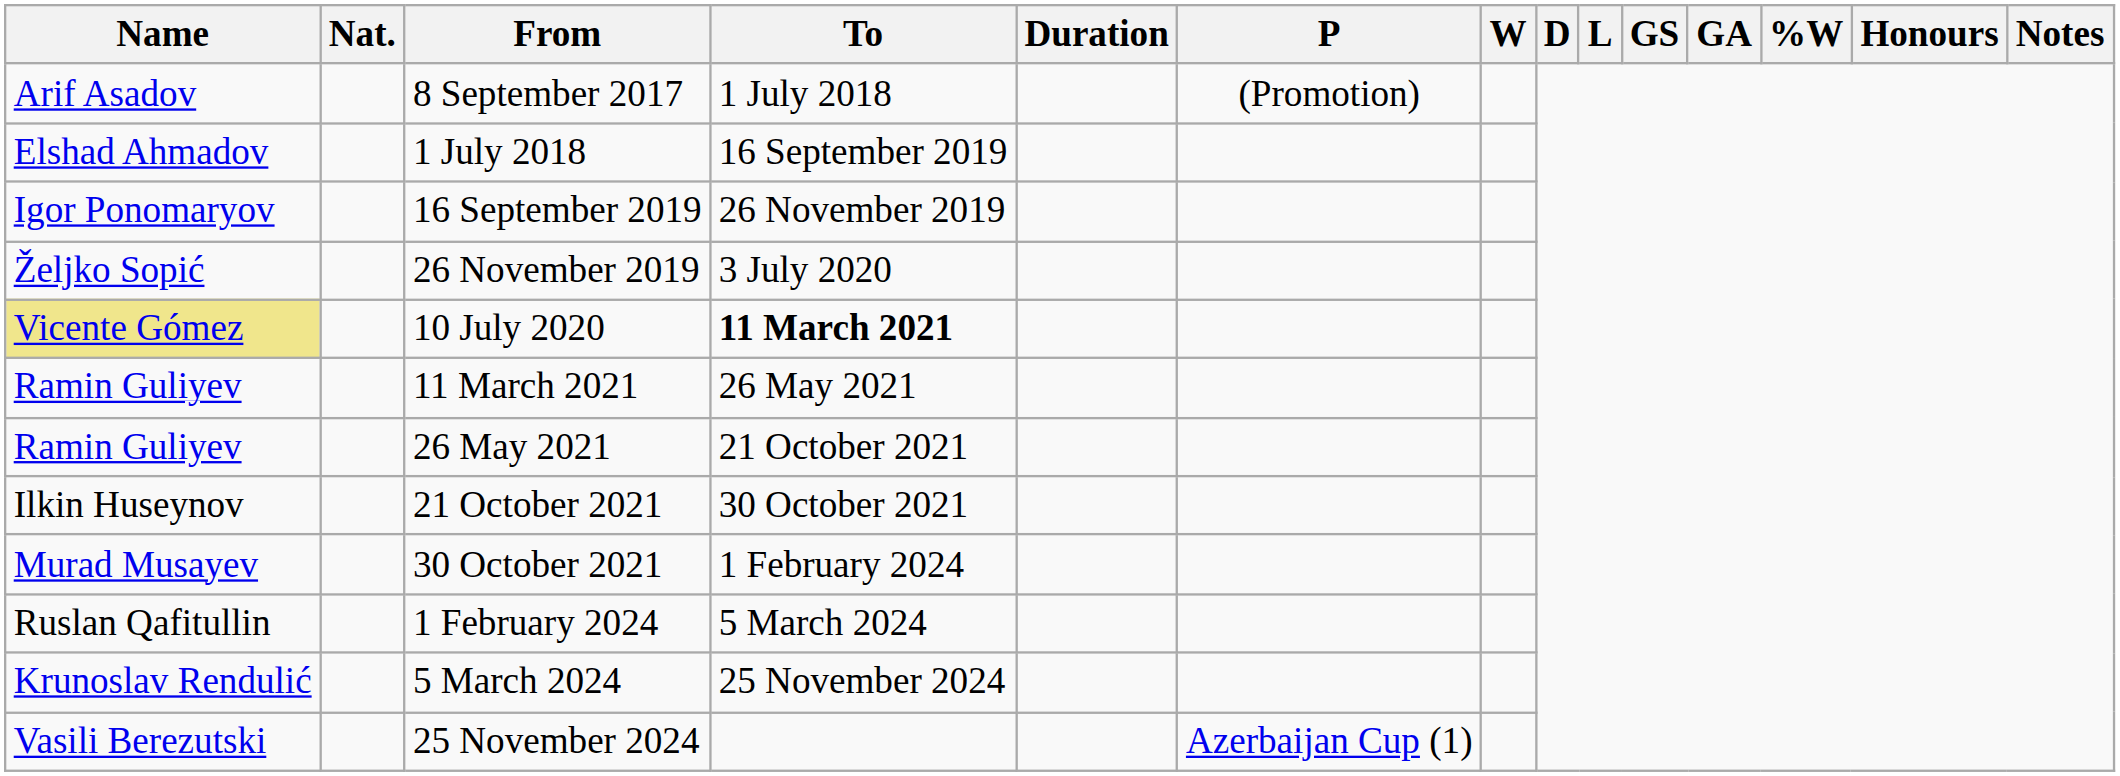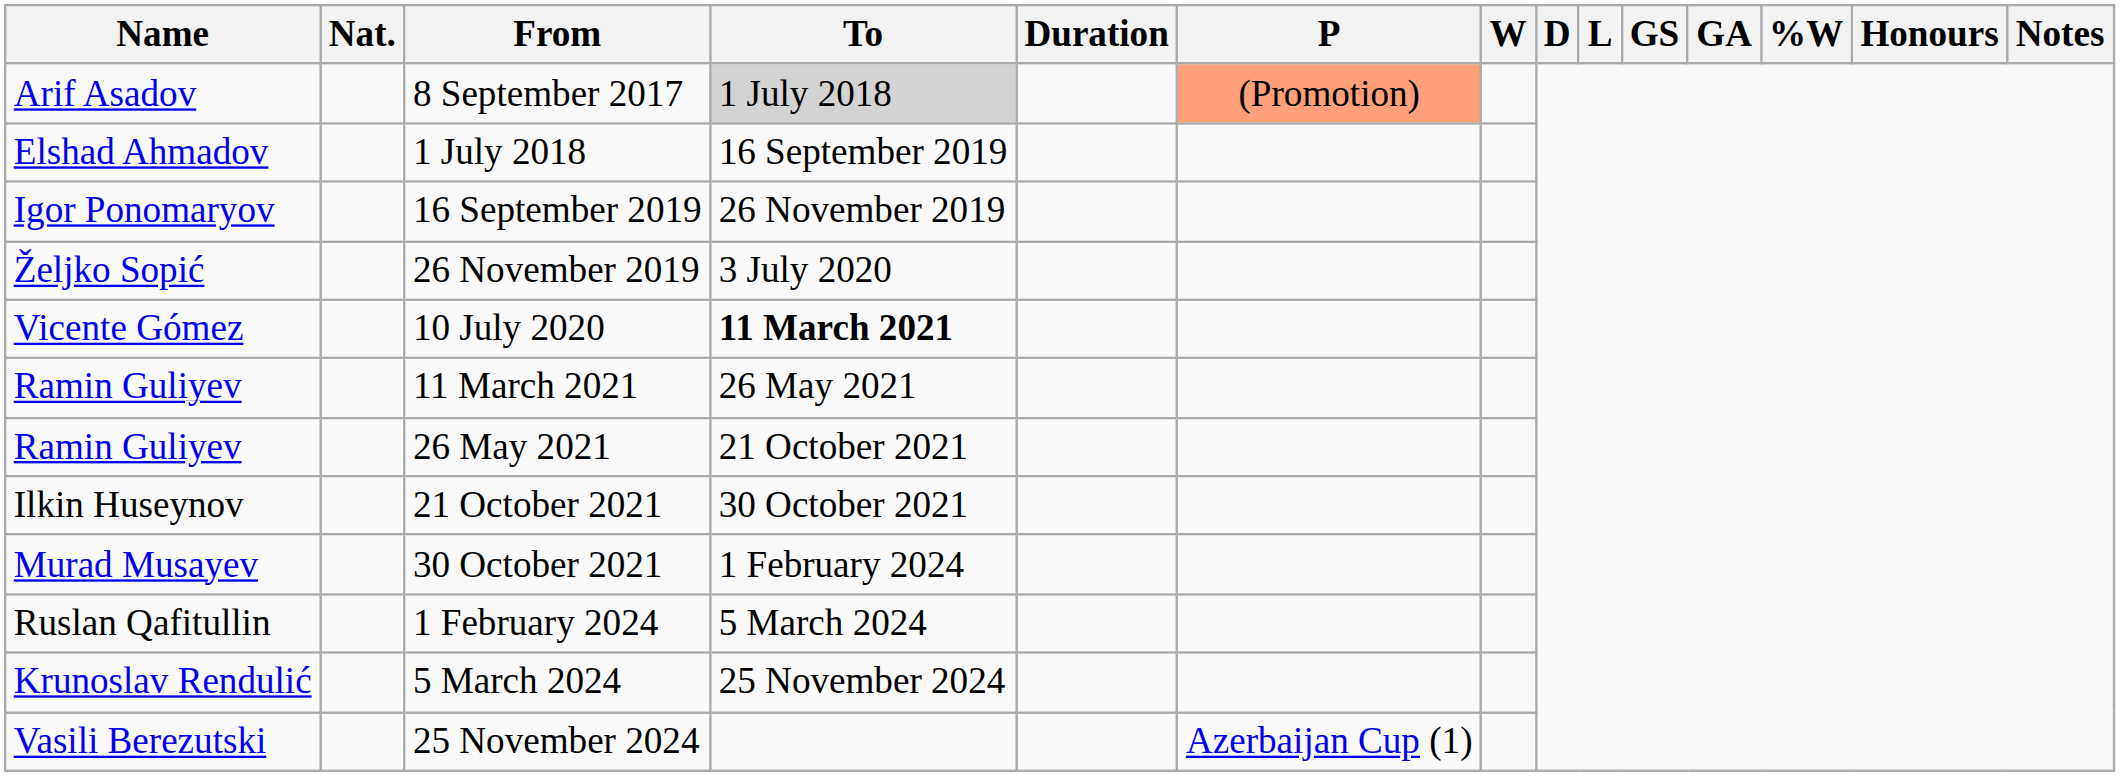(805, 92) no background -> (805, 92) lightgrey background
(1329, 92) no background -> (1329, 92) lightsalmon background
(129, 328) khaki background -> (129, 328) no background
